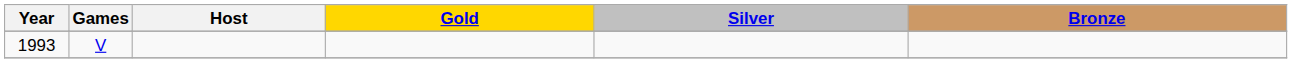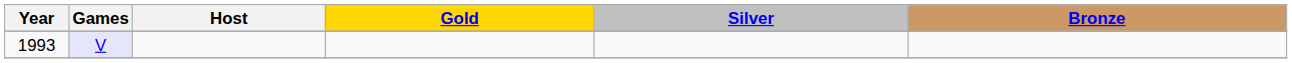(101, 45) no background -> (101, 45) lavender background
